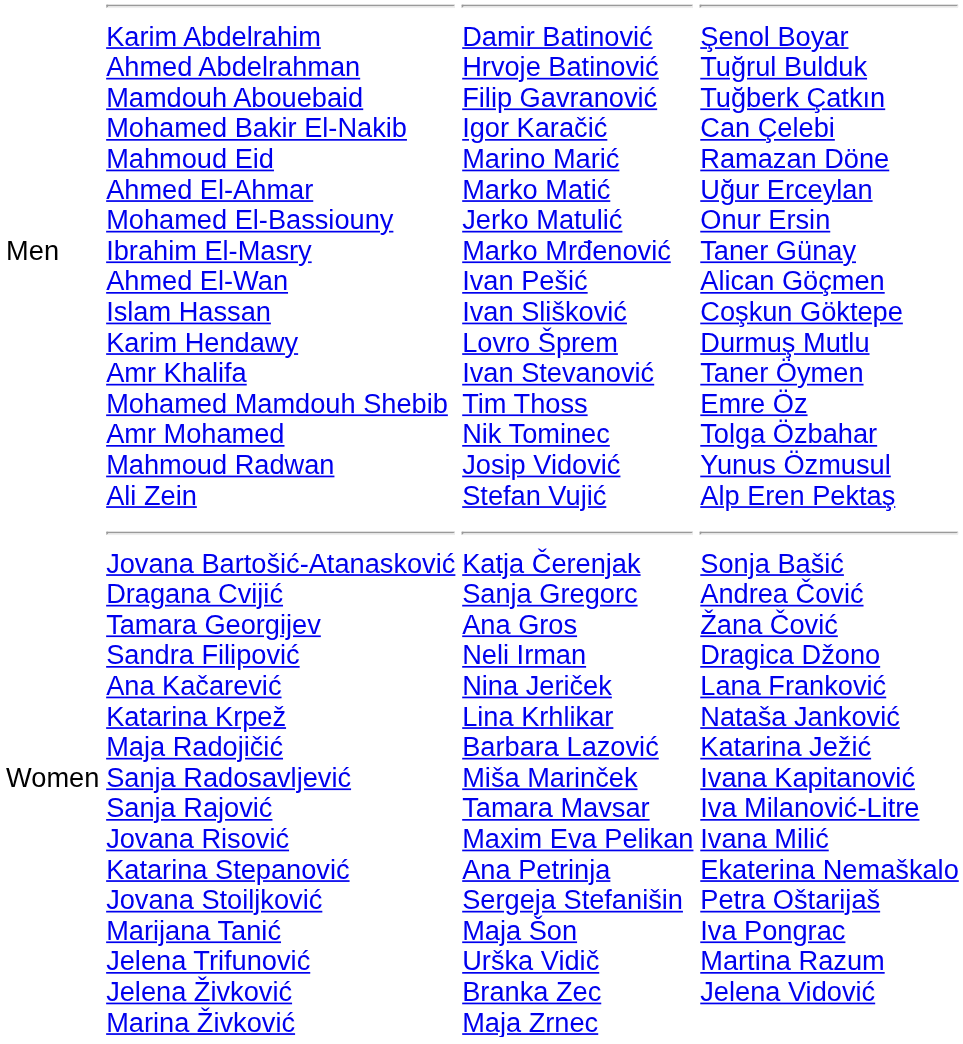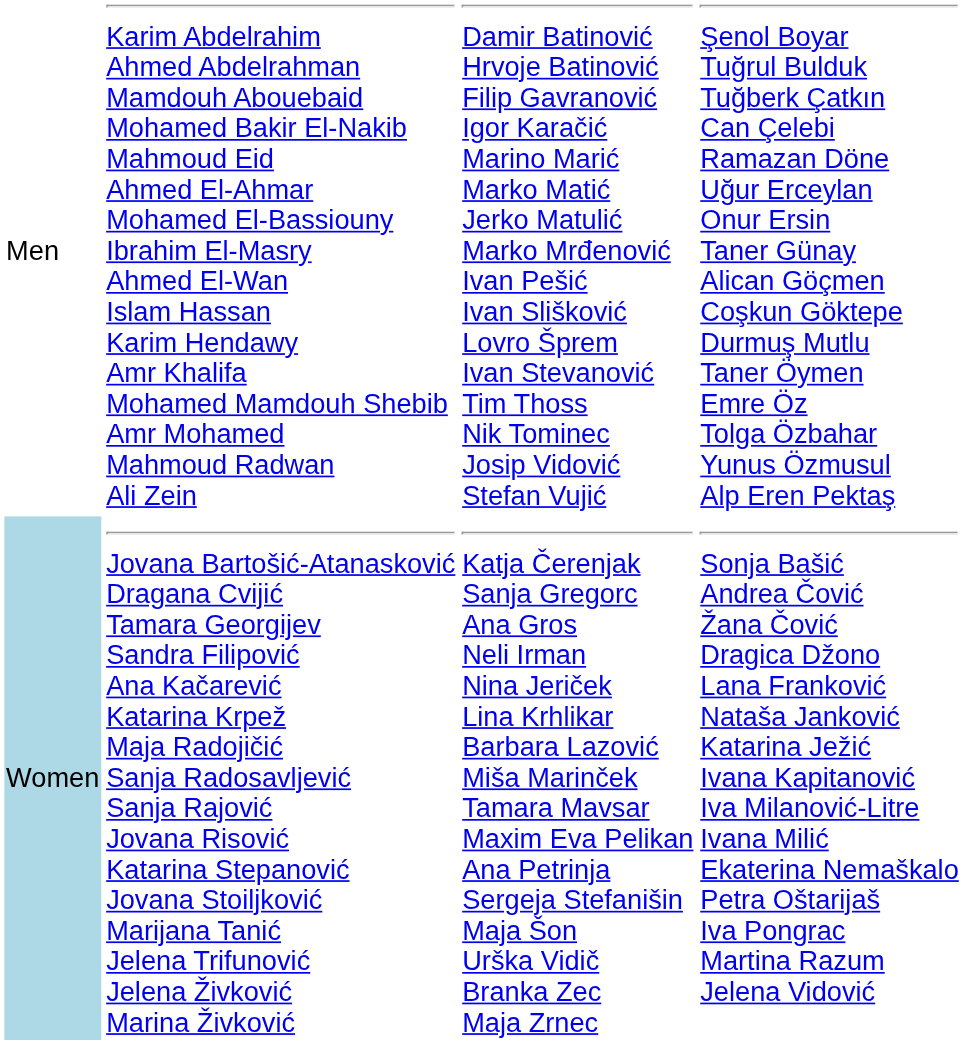(53, 777) no background -> (53, 777) lightblue background
